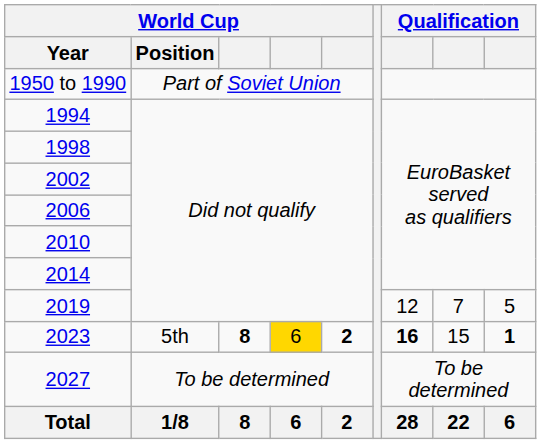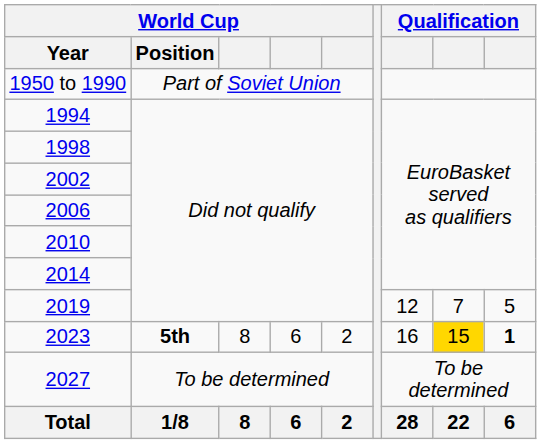(175, 337) normal -> (175, 337) bold
(245, 337) bold -> (245, 337) normal
(296, 337) gold background -> (296, 337) no background
(347, 337) bold -> (347, 337) normal
(407, 337) bold -> (407, 337) normal
(458, 337) no background -> (458, 337) gold background
